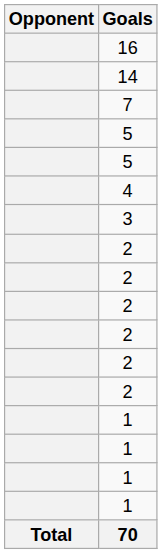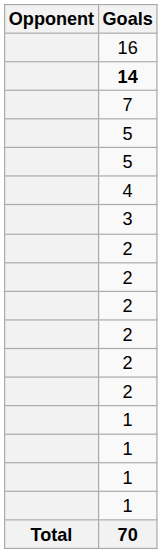(128, 76) normal -> (128, 76) bold
